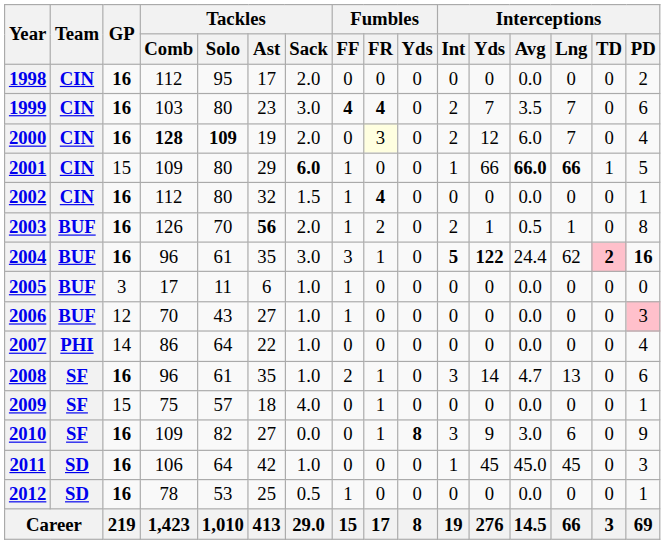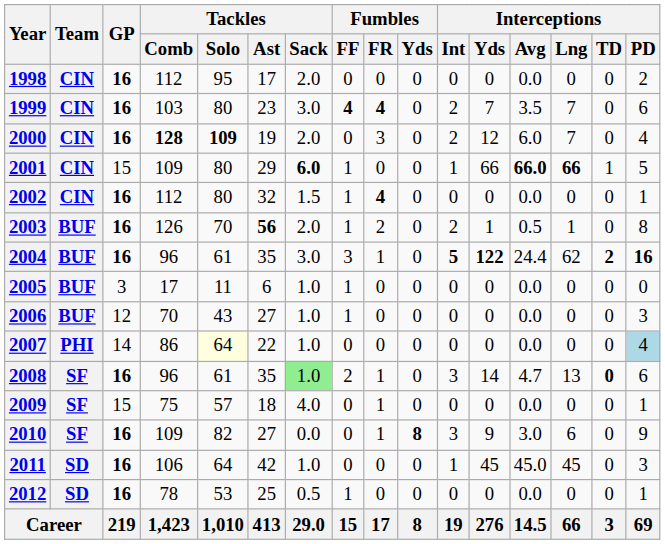(380, 138) lightyellow background -> (380, 138) no background
(609, 256) pink background -> (609, 256) no background
(643, 316) pink background -> (643, 316) no background
(223, 345) no background -> (223, 345) lightyellow background
(643, 345) no background -> (643, 345) lightblue background
(309, 375) no background -> (309, 375) lightgreen background
(609, 375) normal -> (609, 375) bold
